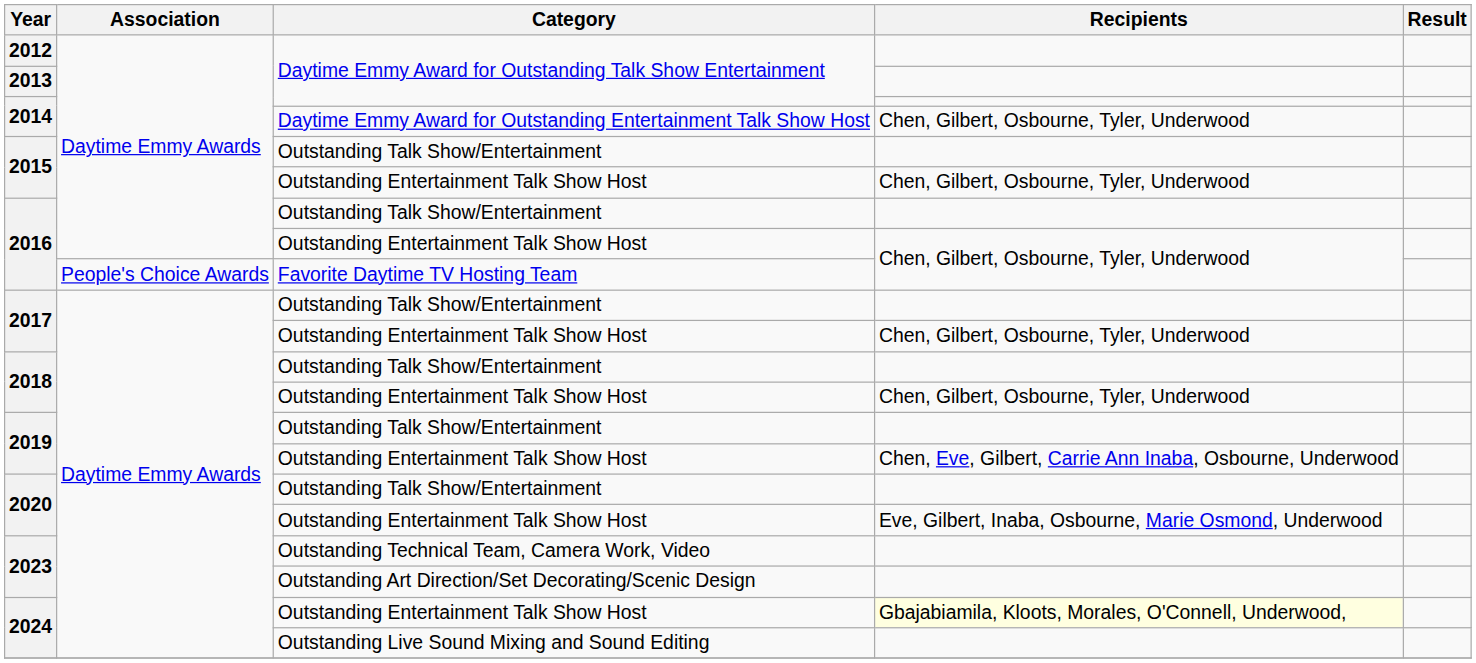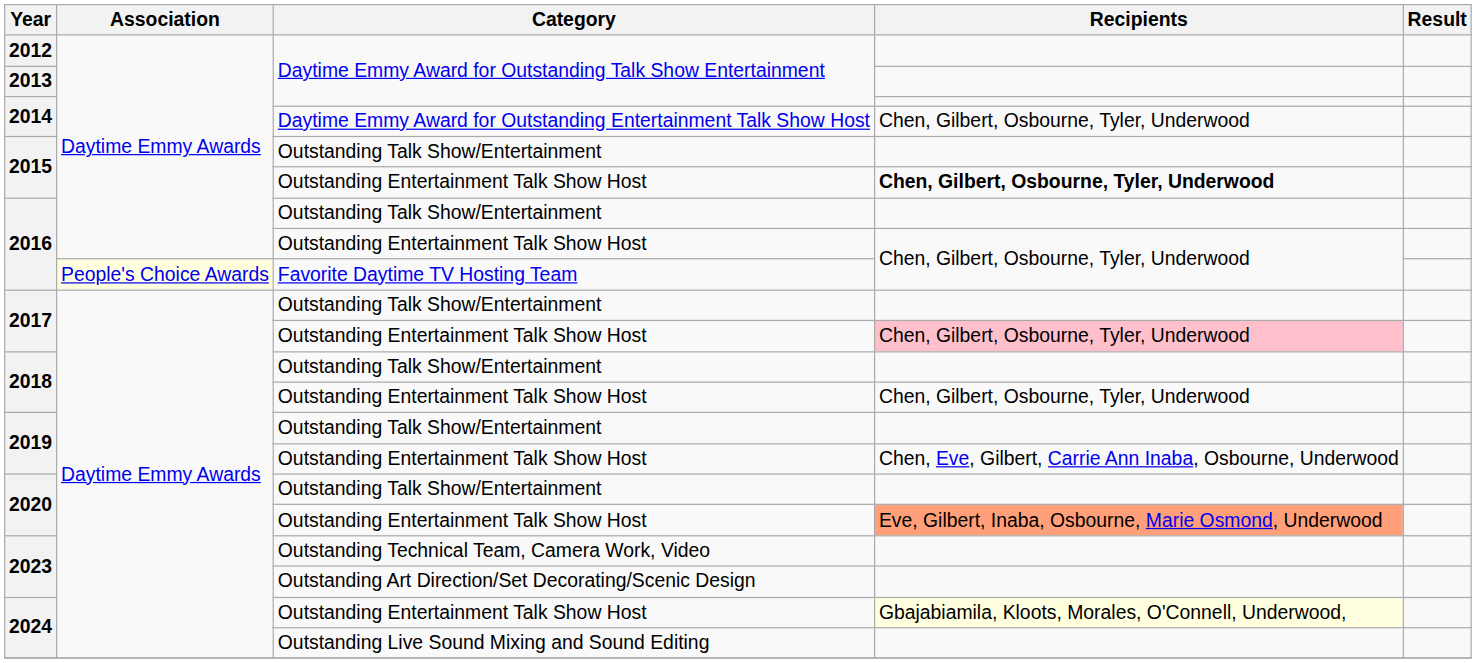(1064, 182) normal -> (1077, 182) bold
(165, 274) no background -> (165, 274) lightyellow background
(1064, 335) no background -> (1064, 335) pink background
(1131, 520) no background -> (1131, 520) lightsalmon background
